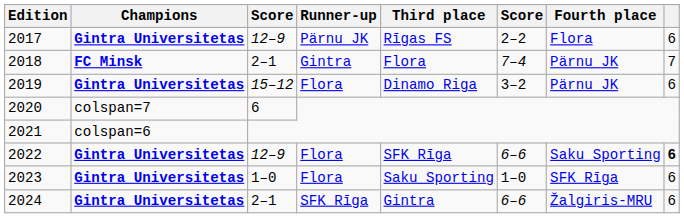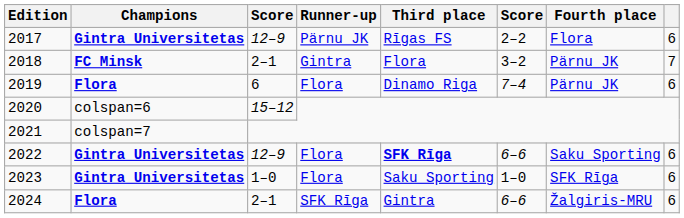(514, 62) 7–4 -> (514, 62) 3–2
(159, 85) Gintra Universitetas -> (95, 85) Flora
(272, 85) 15–12 -> (255, 85) 6
(514, 85) 3–2 -> (514, 85) 7–4
(112, 108) colspan=7 -> (112, 108) colspan=6
(255, 108) 6 -> (272, 108) 15–12
(112, 132) colspan=6 -> (112, 132) colspan=7
(418, 155) normal -> (418, 155) bold
(672, 155) bold -> (672, 155) normal
(159, 201) Gintra Universitetas -> (95, 201) Flora
